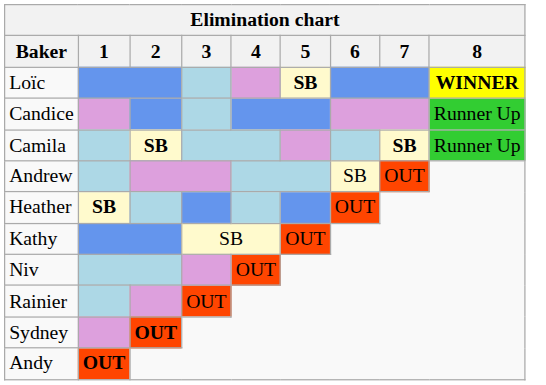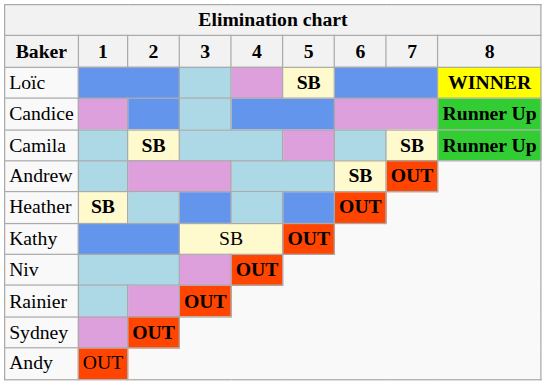(477, 113) normal -> (490, 113) bold
(477, 144) normal -> (490, 144) bold
(355, 176) normal -> (360, 176) bold
(404, 176) normal -> (412, 176) bold
(355, 207) normal -> (360, 207) bold
(305, 238) normal -> (309, 238) bold
(256, 269) normal -> (257, 269) bold
(206, 301) normal -> (205, 301) bold
(104, 363) bold -> (103, 363) normal
